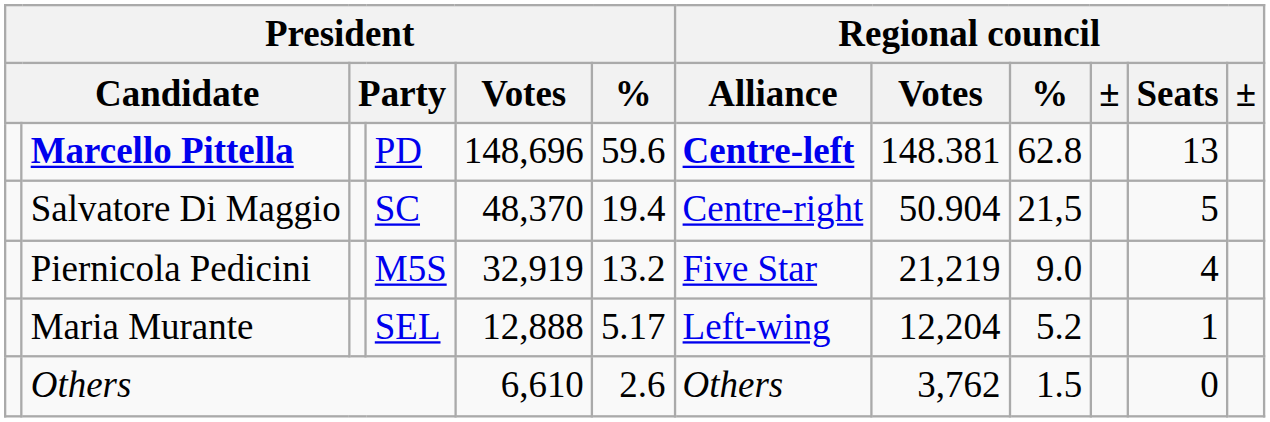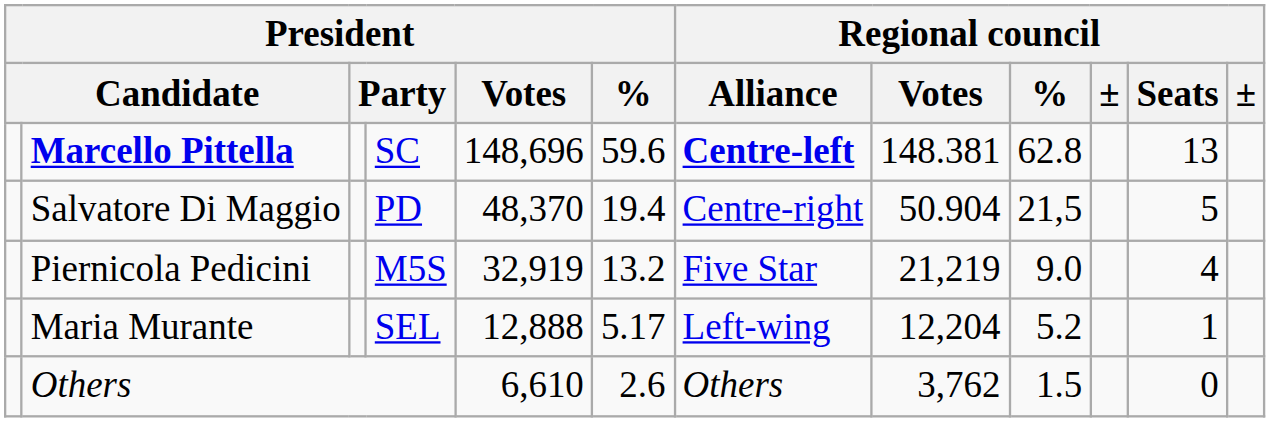(398, 151) PD -> (397, 151) SC
(397, 209) SC -> (398, 209) PD
